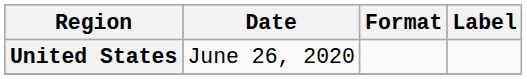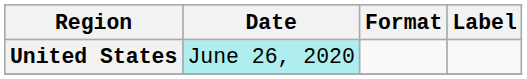(271, 57) no background -> (271, 57) paleturquoise background
